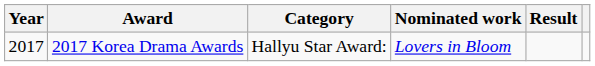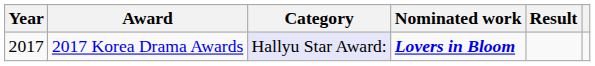(319, 46) no background -> (319, 46) lavender background
(453, 46) normal -> (455, 46) bold
